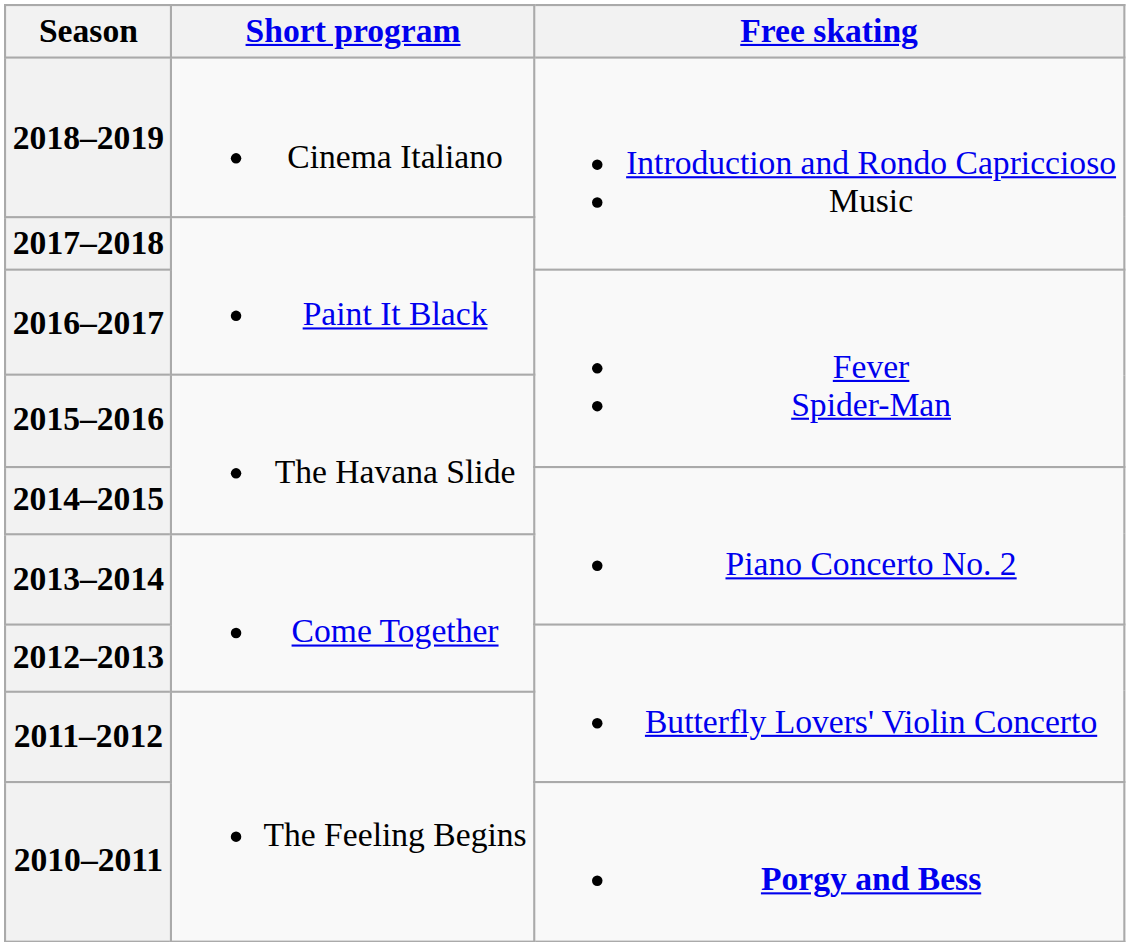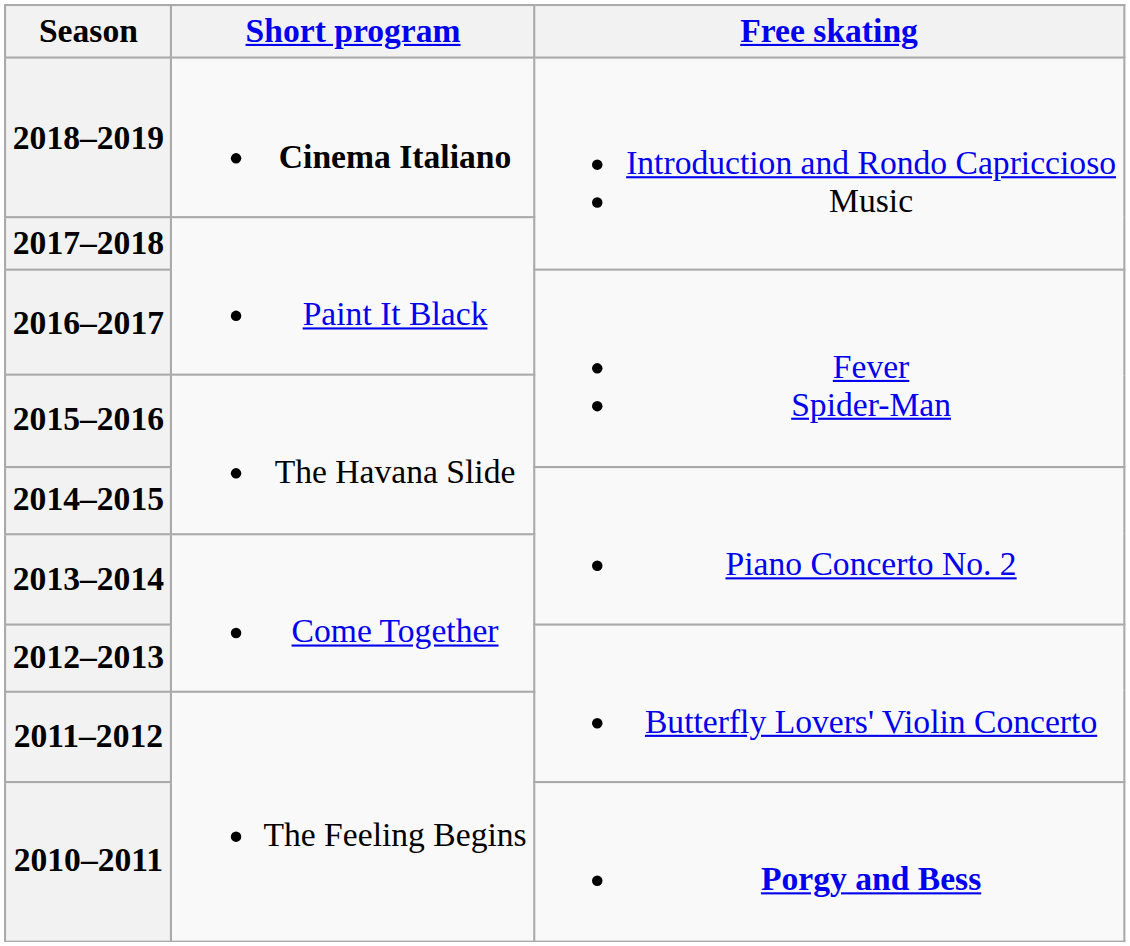(353, 156) normal -> (353, 156) bold
